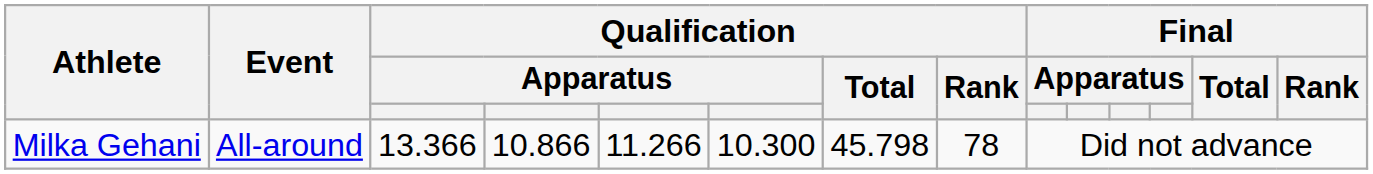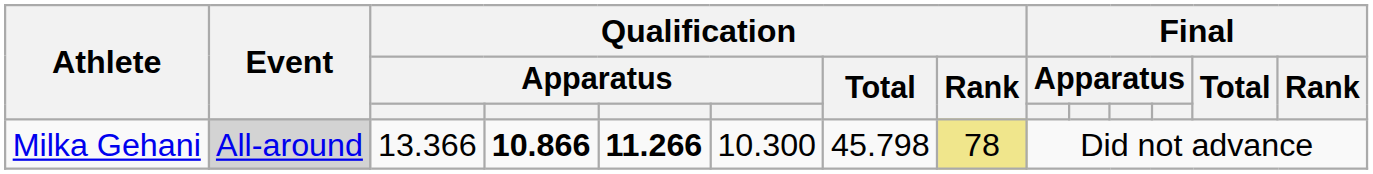(289, 145) no background -> (289, 145) lightgrey background
(541, 145) normal -> (541, 145) bold
(654, 145) normal -> (654, 145) bold
(981, 145) no background -> (982, 145) khaki background
